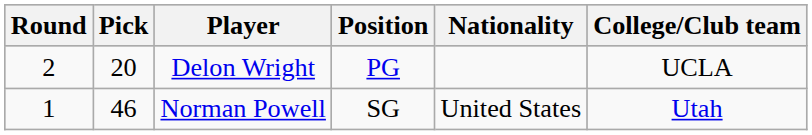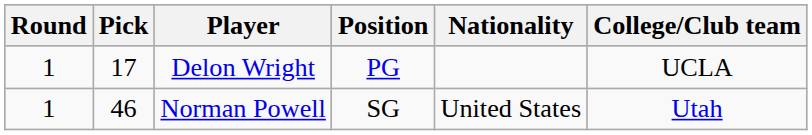(49, 66) 2 -> (49, 66) 1
(124, 66) 20 -> (124, 66) 17
